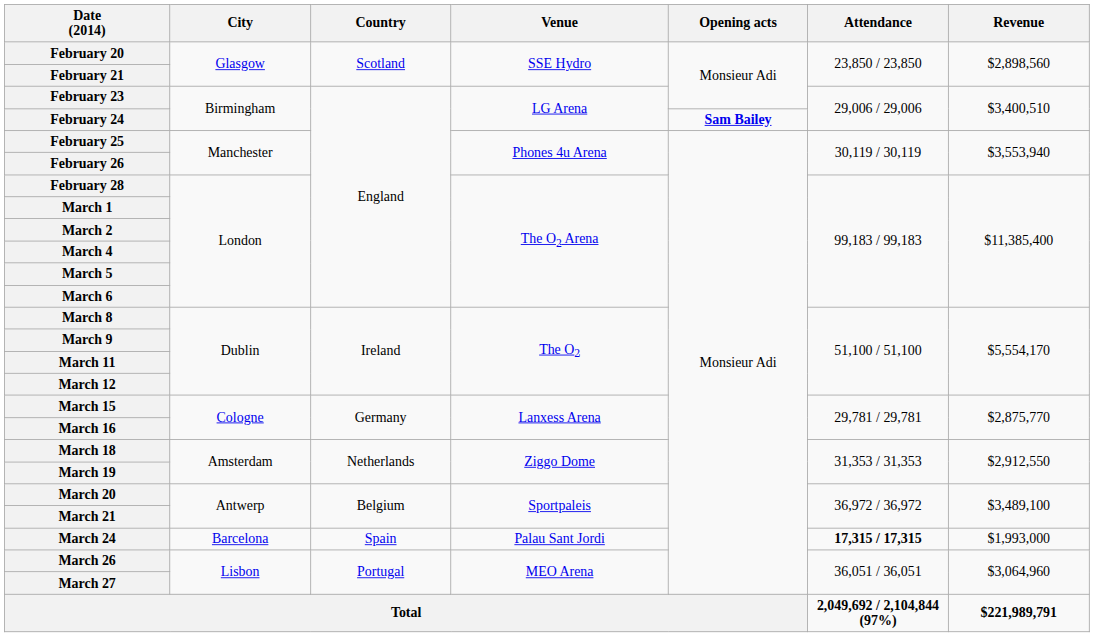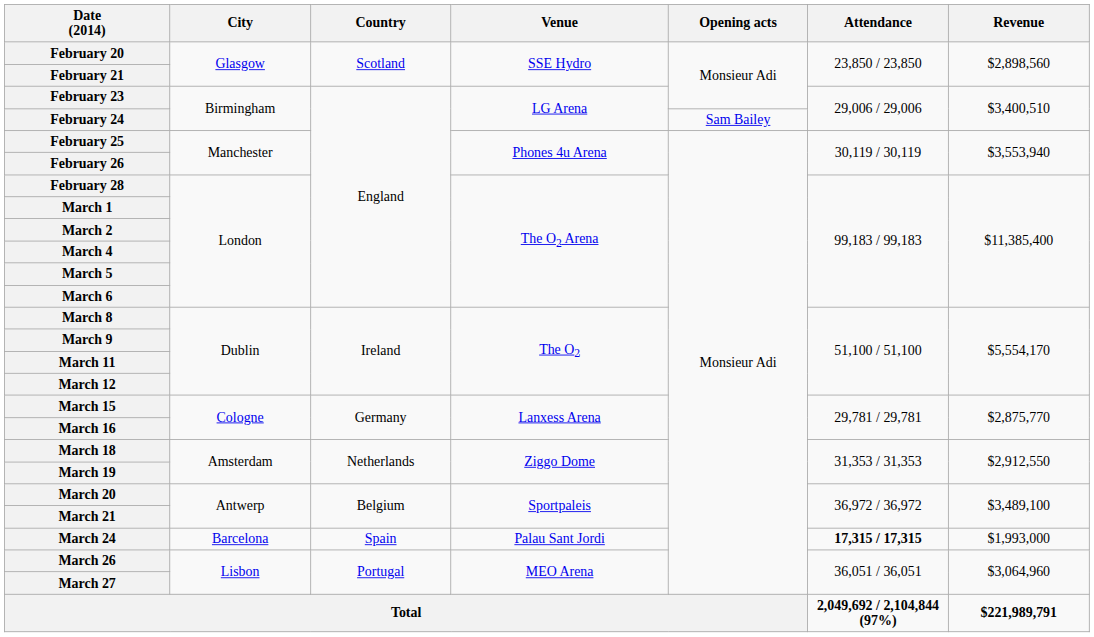(738, 119) bold -> (738, 119) normal
